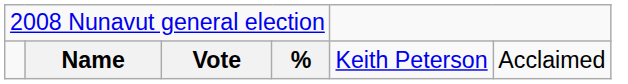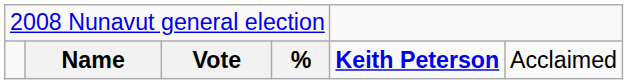(412, 59) normal -> (417, 59) bold
